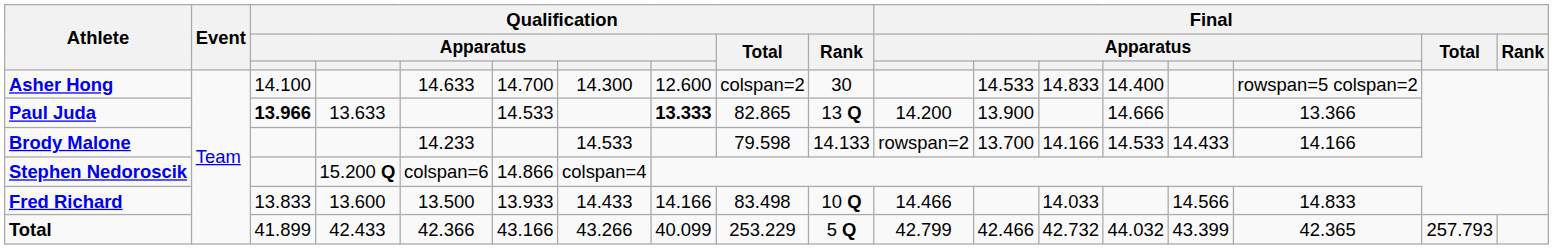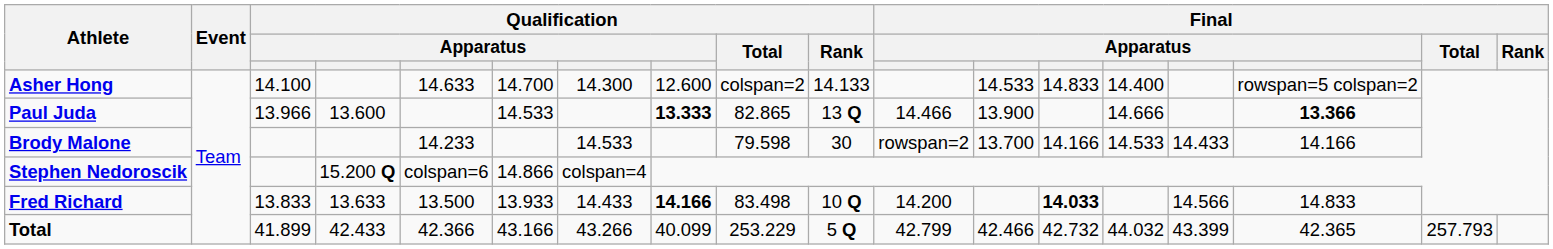(842, 84) 30 -> (842, 84) 14.133
(283, 114) bold -> (283, 114) normal
(357, 114) 13.633 -> (357, 114) 13.600
(924, 114) 14.200 -> (924, 114) 14.466
(1328, 114) normal -> (1328, 114) bold
(842, 143) 14.133 -> (842, 143) 30
(357, 201) 13.600 -> (357, 201) 13.633
(683, 201) normal -> (683, 201) bold
(924, 201) 14.466 -> (924, 201) 14.200
(1071, 201) normal -> (1071, 201) bold
